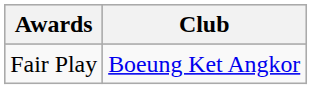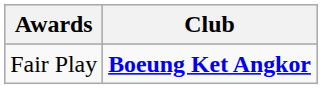(204, 63) normal -> (210, 63) bold
